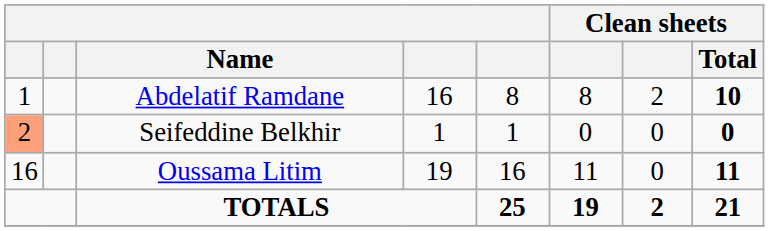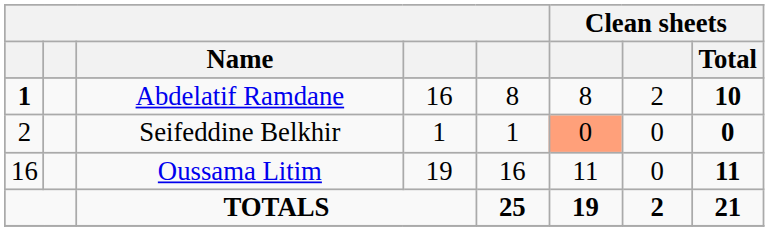(24, 96) normal -> (24, 96) bold
(24, 133) lightsalmon background -> (24, 133) no background
(585, 133) no background -> (585, 133) lightsalmon background
